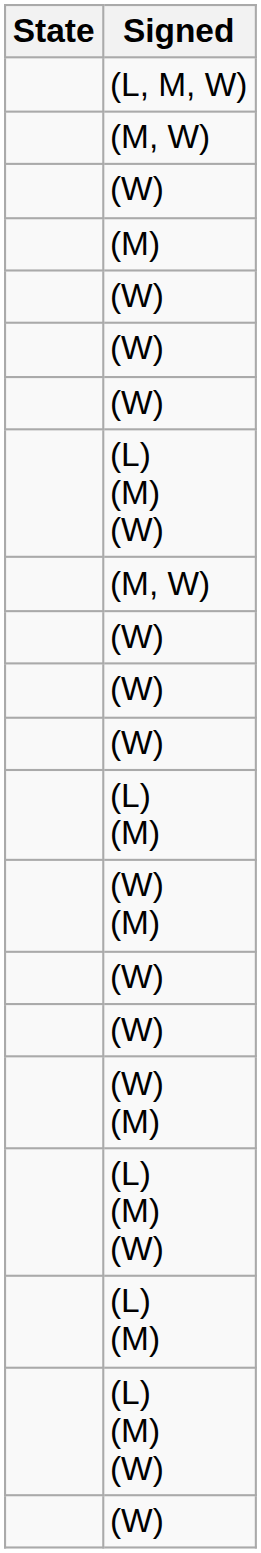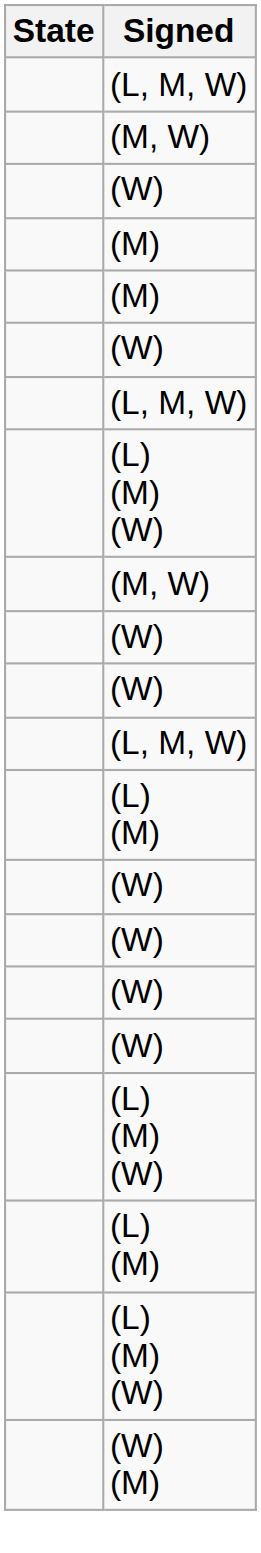(137, 296) (W) -> (135, 296) (M)
(137, 402) (W) -> (179, 402) (L, M, W)
(137, 742) (W) -> (179, 742) (L, M, W)
(137, 905) (W) (M) -> (137, 886) (W)
(137, 1101) (W) (M) -> (137, 1045) (W)
(137, 1520) (W) -> (137, 1464) (W) (M)
